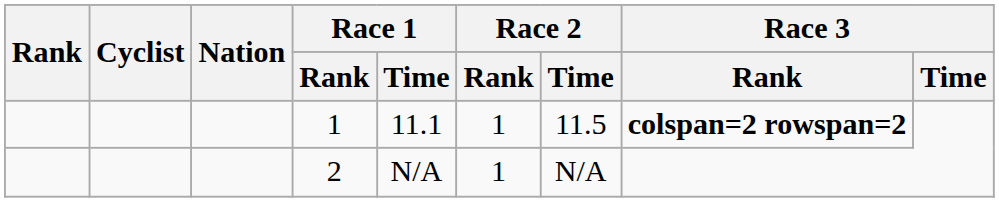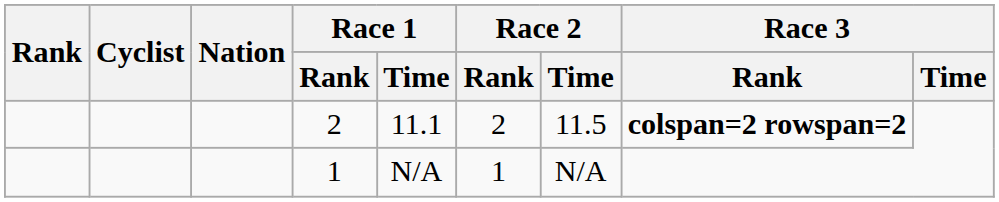(334, 123) 1 -> (334, 123) 2
(499, 123) 1 -> (499, 123) 2
(334, 171) 2 -> (334, 171) 1
